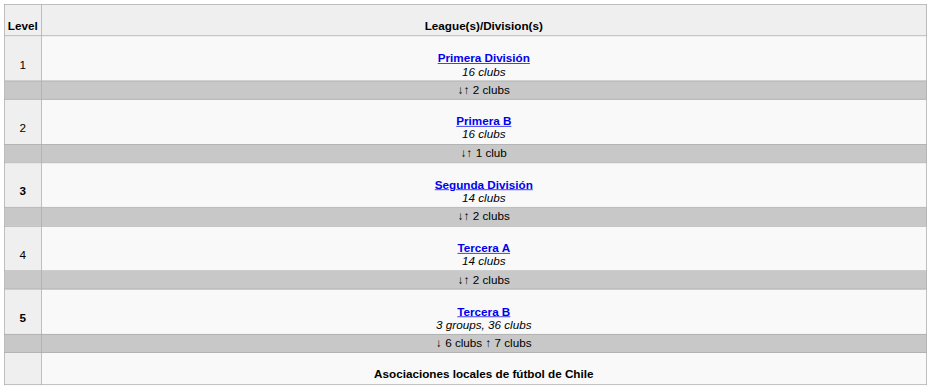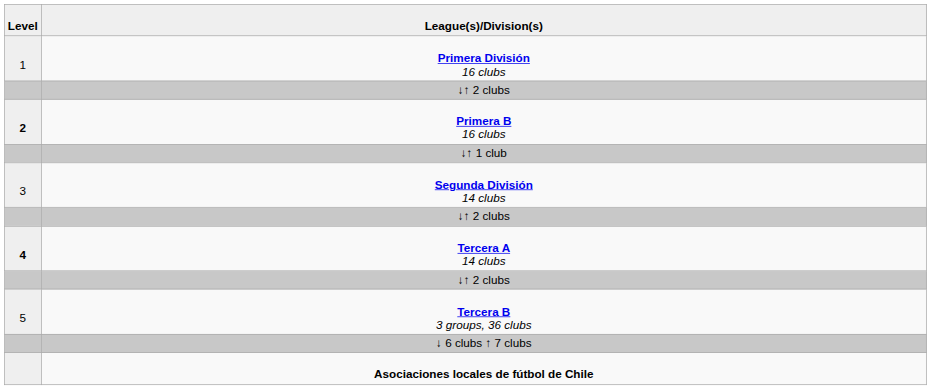(23, 128) normal -> (23, 128) bold
(23, 191) bold -> (23, 191) normal
(23, 255) normal -> (23, 255) bold
(23, 318) bold -> (23, 318) normal
